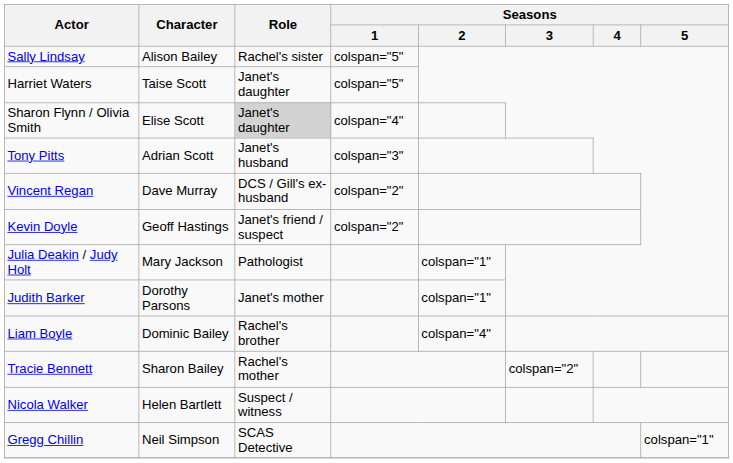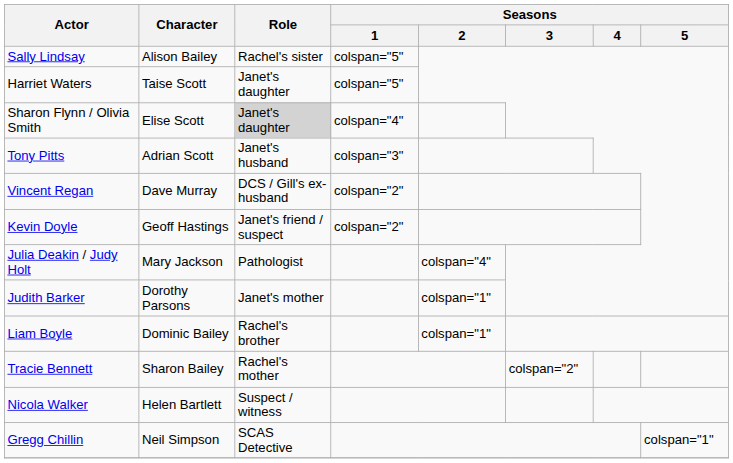(456, 262) colspan="1" -> (456, 262) colspan="4"
(456, 333) colspan="4" -> (456, 333) colspan="1"
